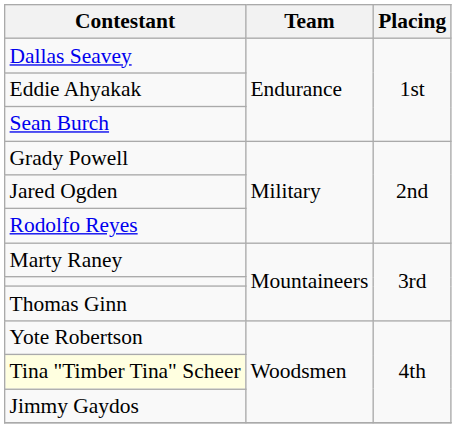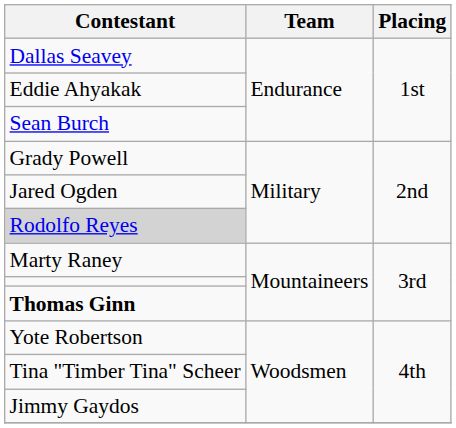(74, 225) no background -> (74, 225) lightgrey background
(68, 303) normal -> (72, 303) bold
(125, 371) lightyellow background -> (125, 371) no background
